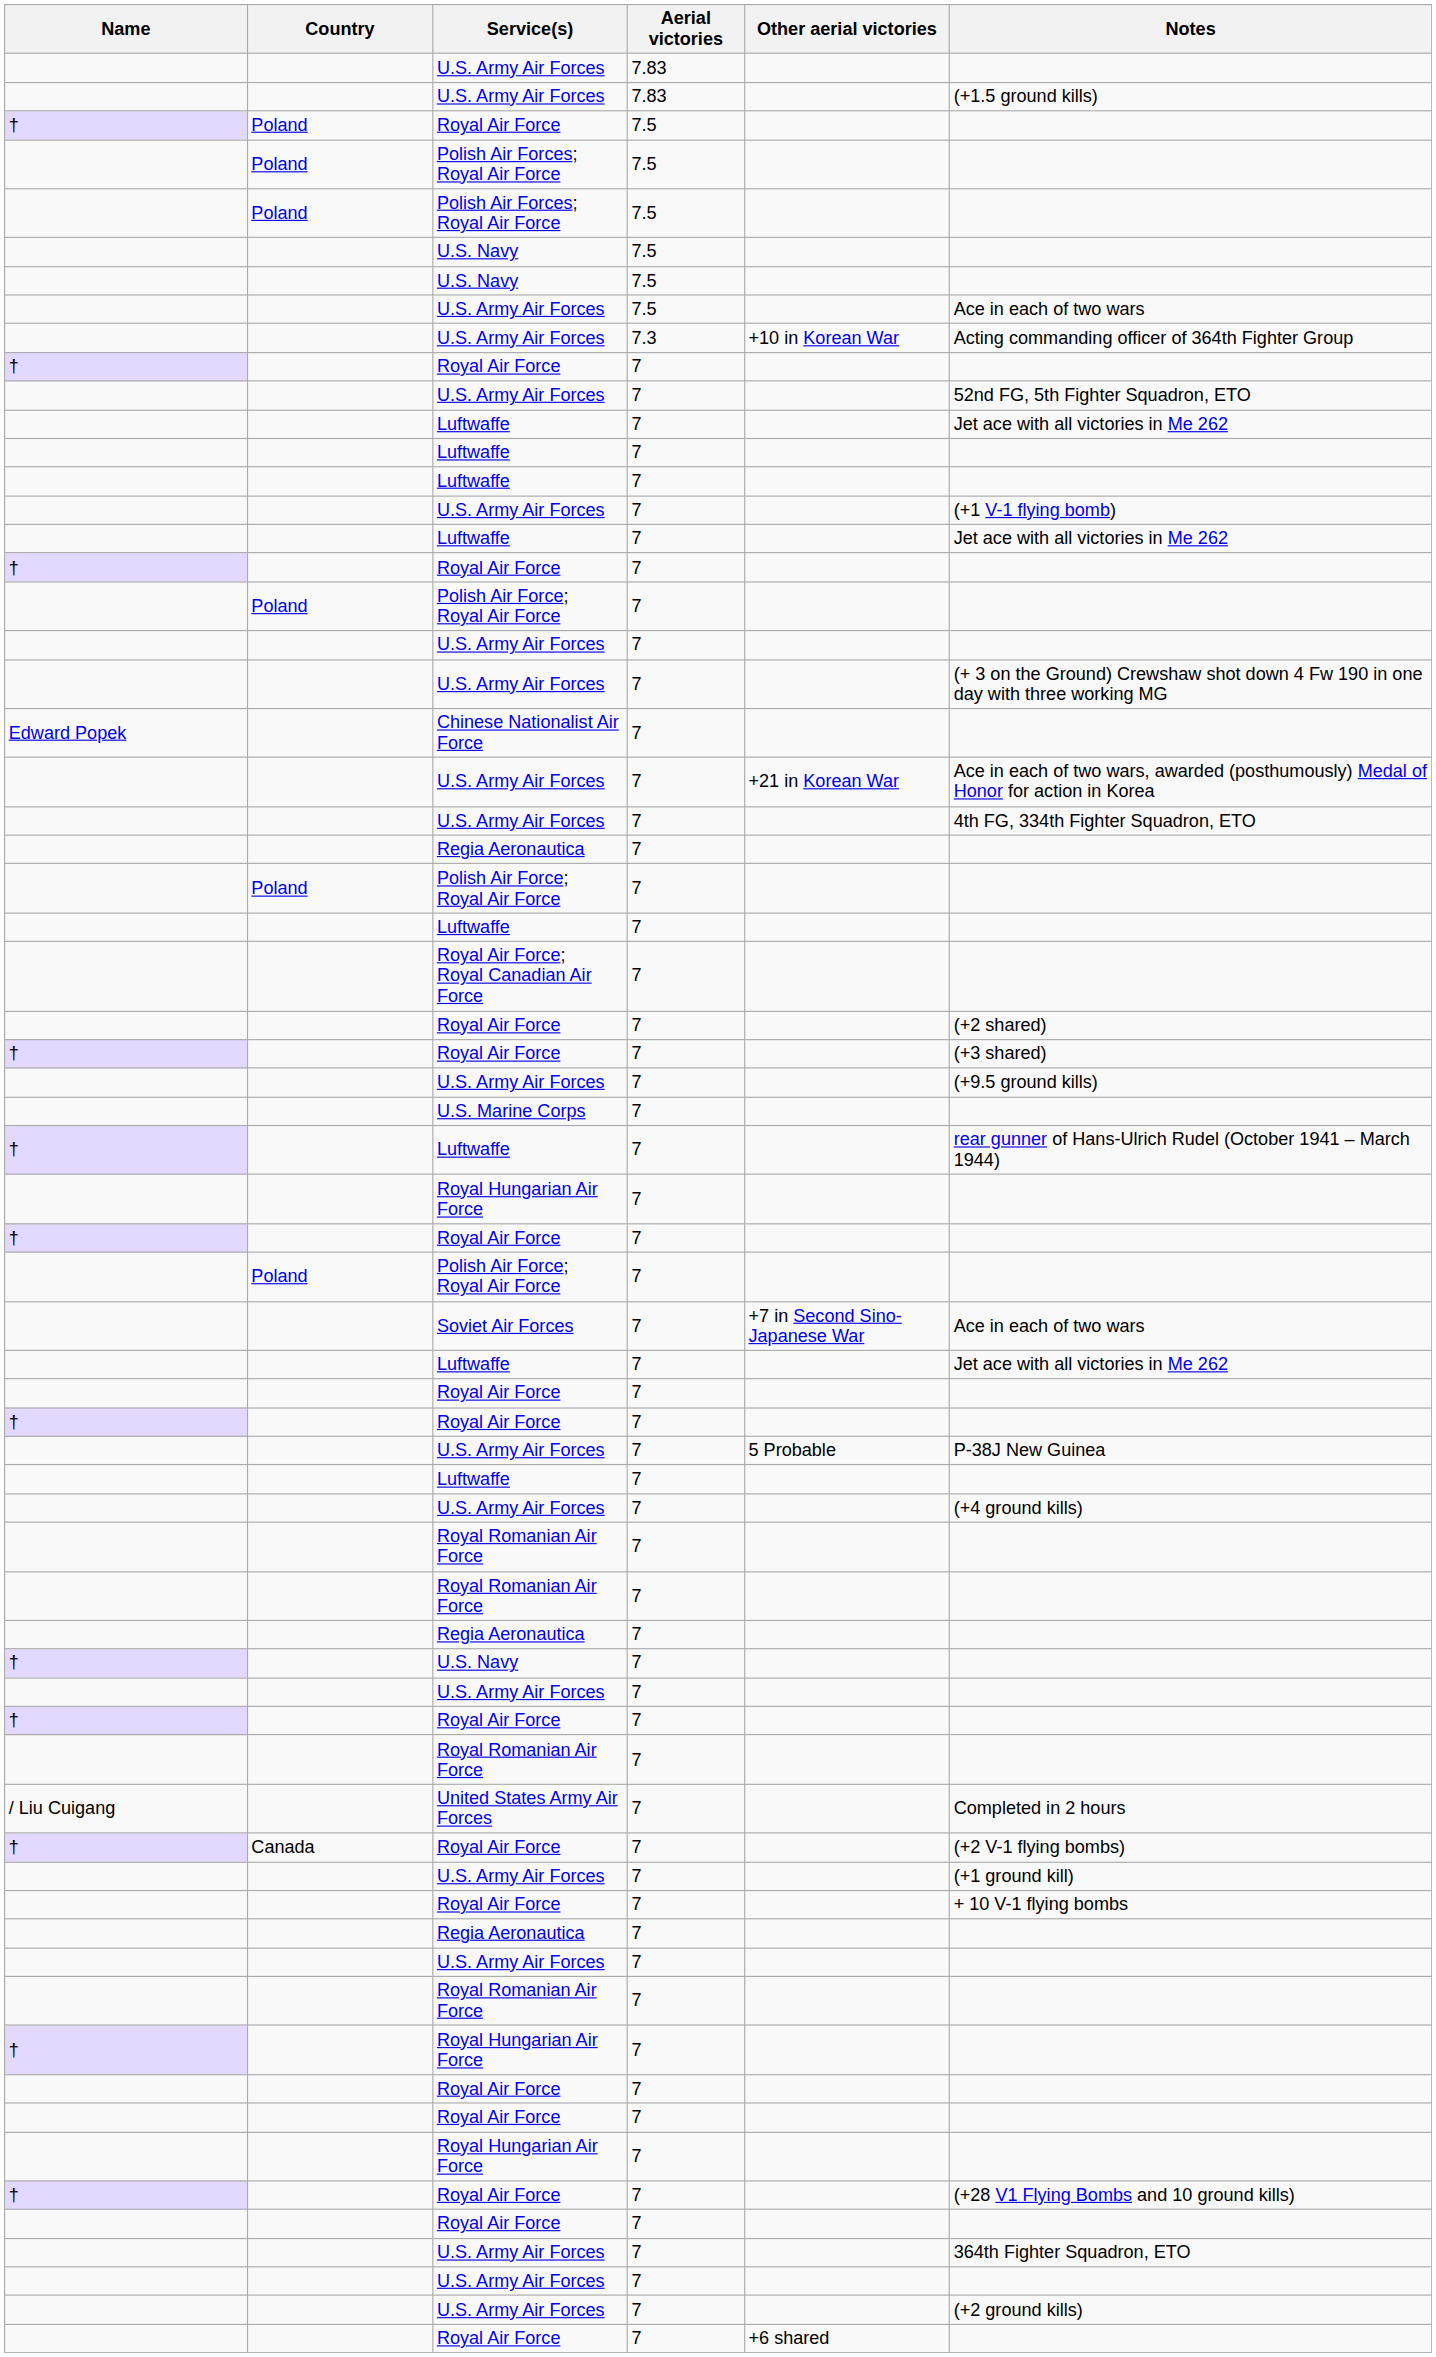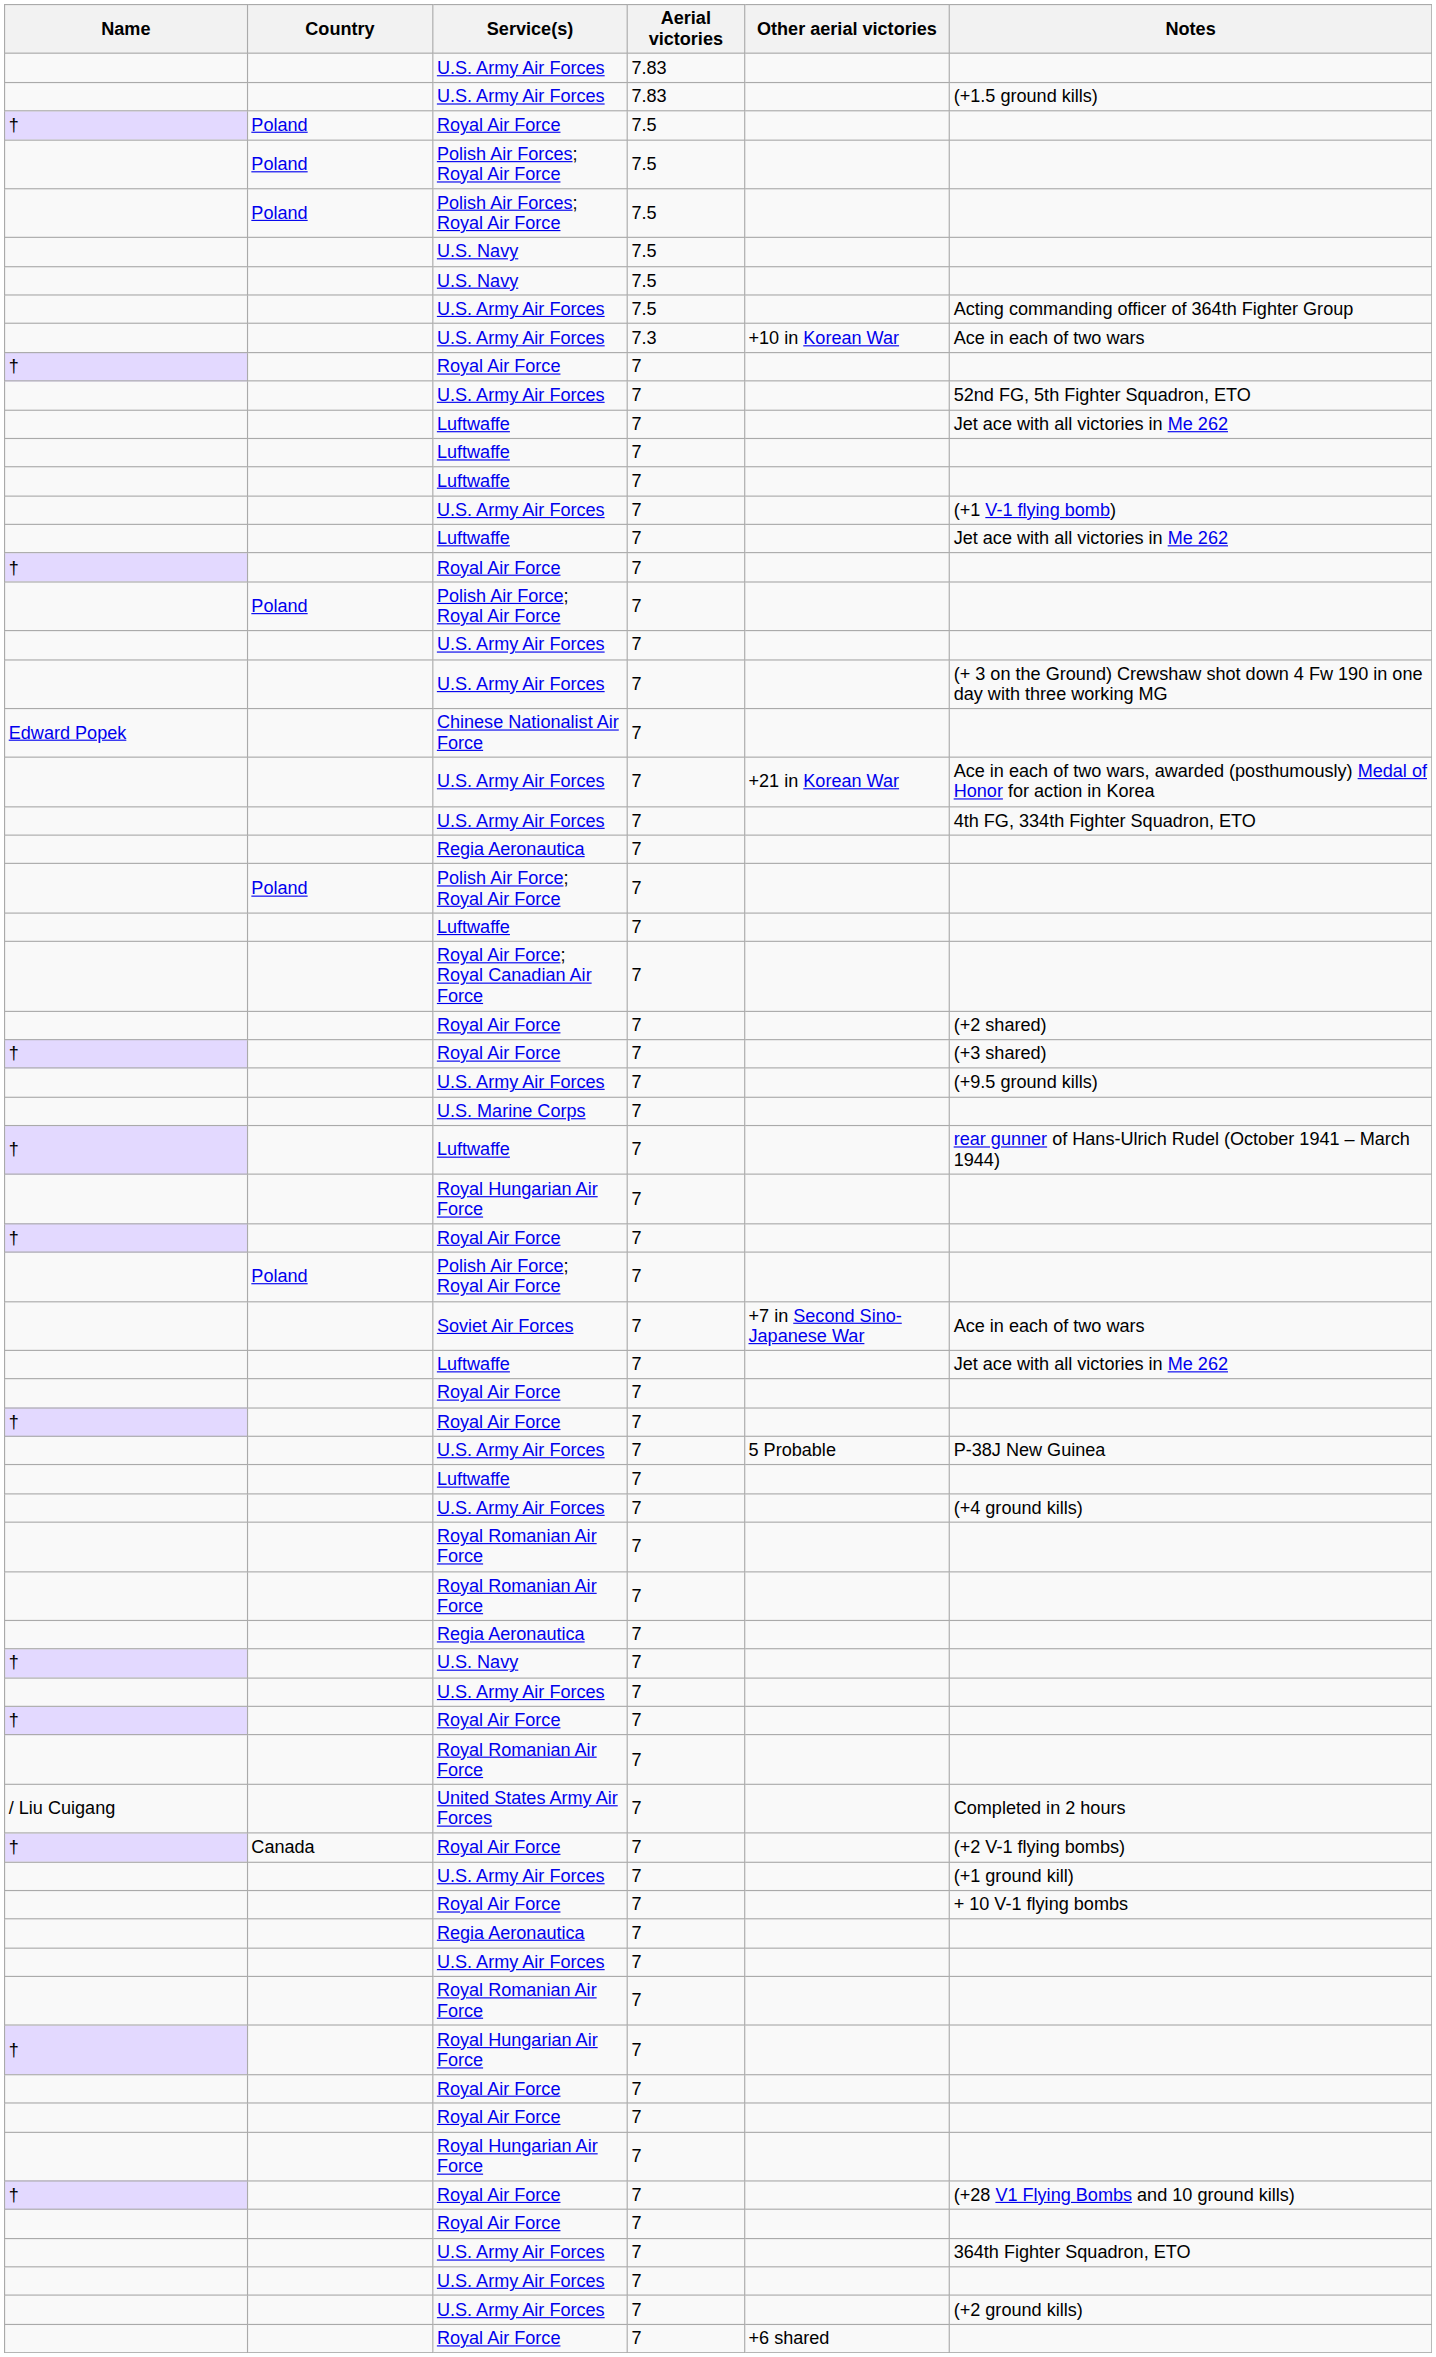(1049, 309) Ace in each of two wars -> (1153, 309) Acting commanding officer of 364th Fighter Group
(1153, 337) Acting commanding officer of 364th Fighter Group -> (1049, 337) Ace in each of two wars
